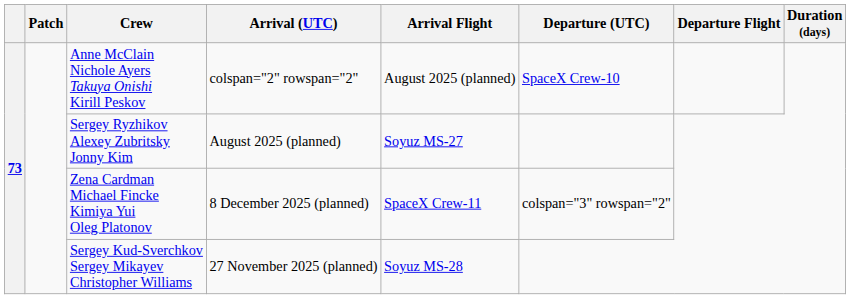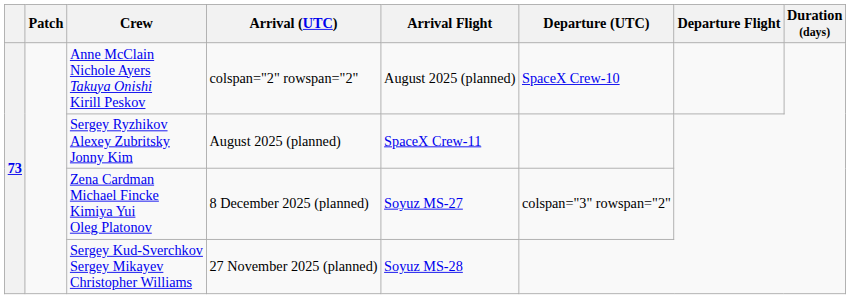(423, 141) Soyuz MS-27 -> (433, 141) SpaceX Crew-11
(433, 203) SpaceX Crew-11 -> (423, 203) Soyuz MS-27
